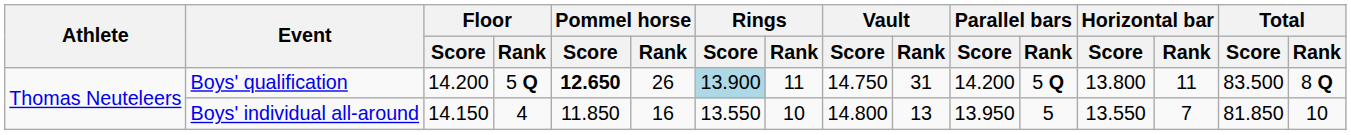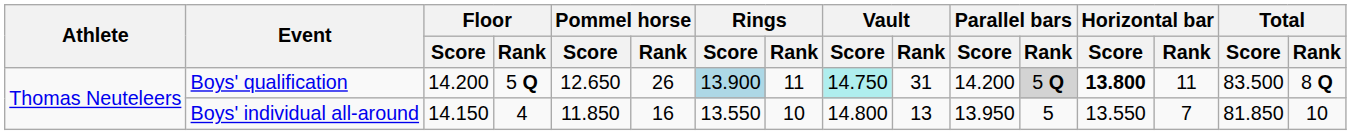(590, 83) bold -> (590, 83) normal
(858, 83) no background -> (858, 83) paleturquoise background
(1048, 83) no background -> (1048, 83) lightgrey background
(1116, 83) normal -> (1116, 83) bold
